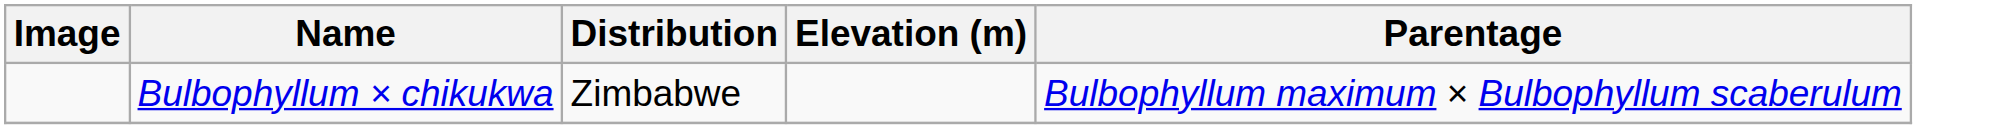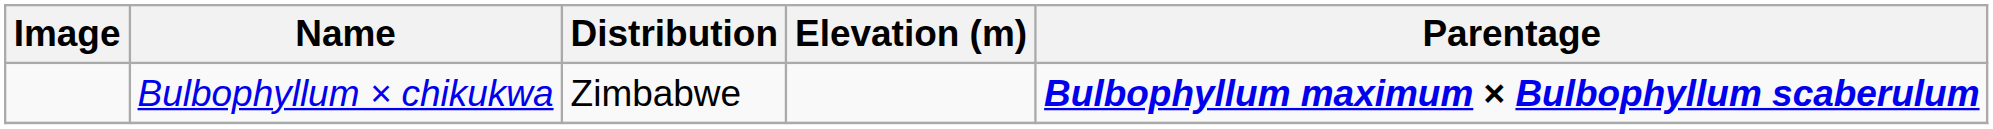(1473, 92) normal -> (1512, 92) bold
